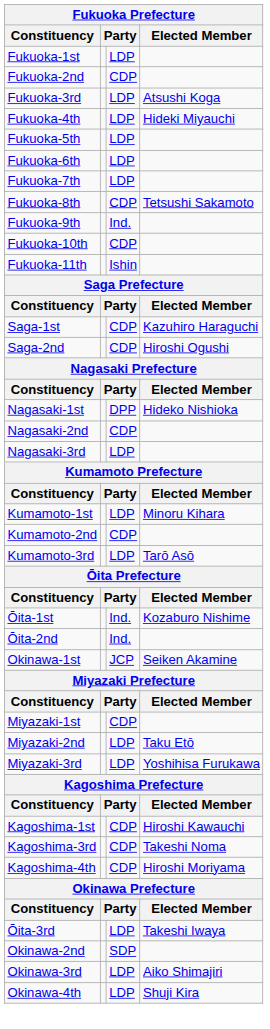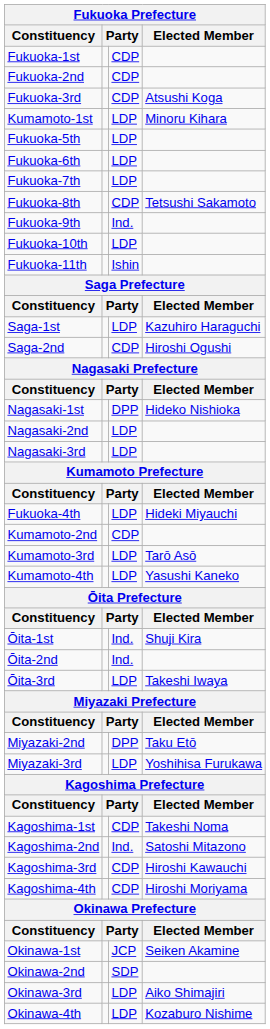(122, 56) LDP -> (125, 56) CDP
(122, 98) LDP -> (125, 98) CDP
rows swapped: (44, 118) <-> (50, 514)
(123, 243) CDP -> (124, 243) LDP
(123, 327) CDP -> (124, 327) LDP
(123, 431) CDP -> (124, 431) LDP
+ row: (50, 576)
(197, 618) Kozaburo Nishime -> (173, 639) Shuji Kira
rows swapped: (31, 930) <-> (44, 659)
- row: (44, 722)
(122, 743) LDP -> (125, 743) DPP
(194, 826) Hiroshi Kawauchi -> (187, 826) Takeshi Noma
+ row: (53, 847)
(185, 847) Takeshi Noma -> (196, 868) Hiroshi Kawauchi
(171, 992) Shuji Kira -> (199, 1013) Kozaburo Nishime
